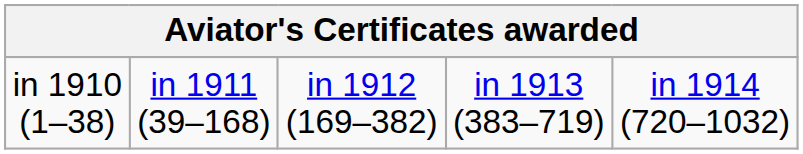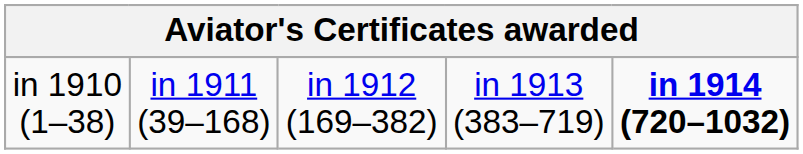(705, 102) normal -> (705, 102) bold
